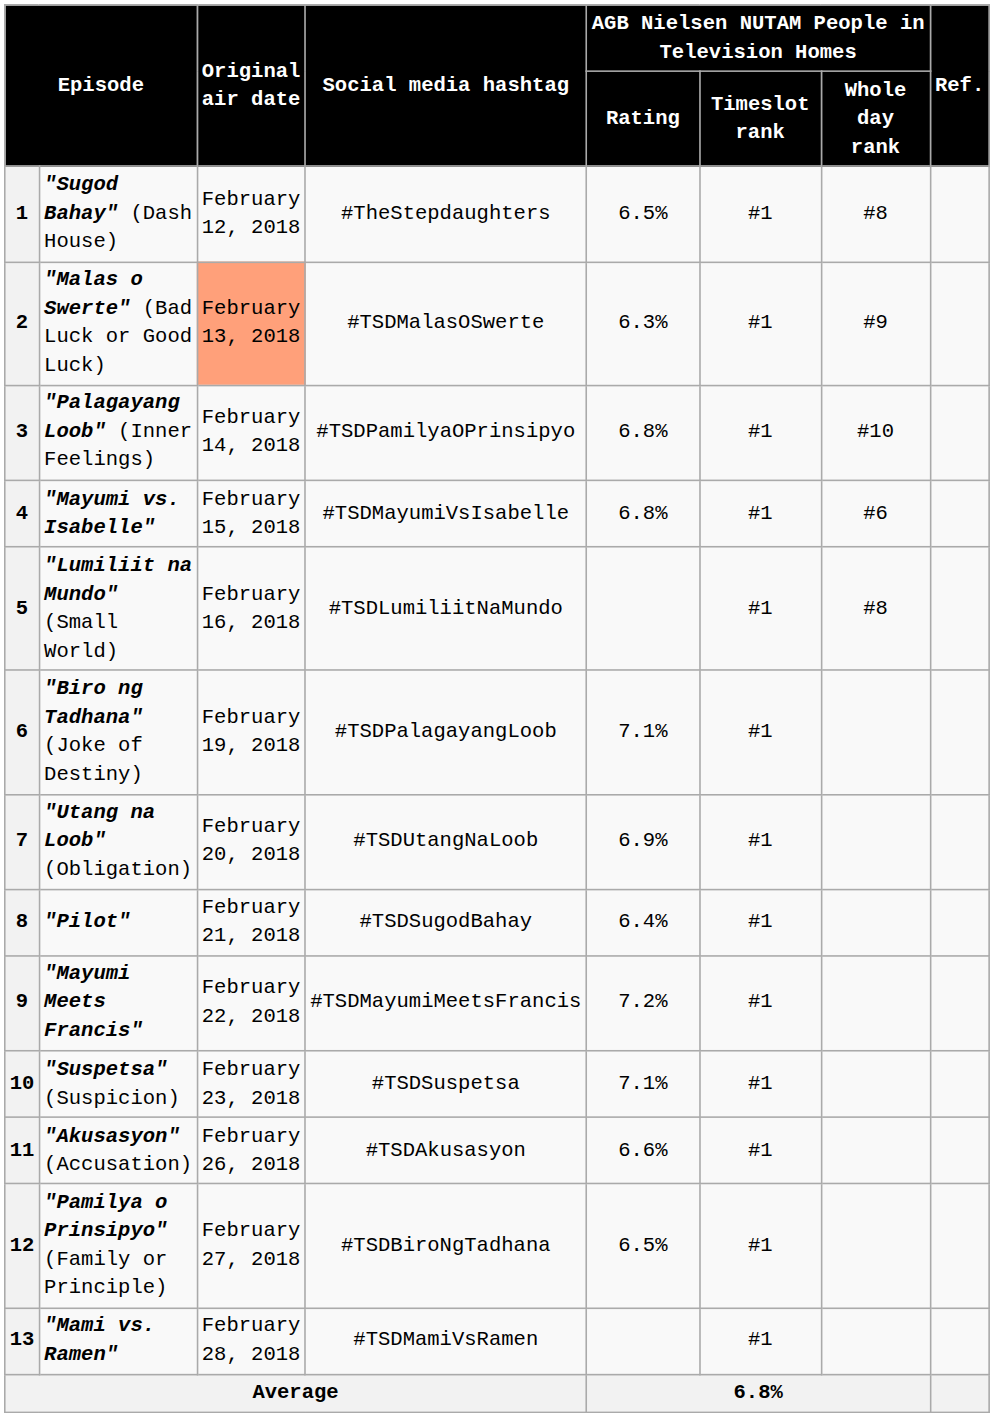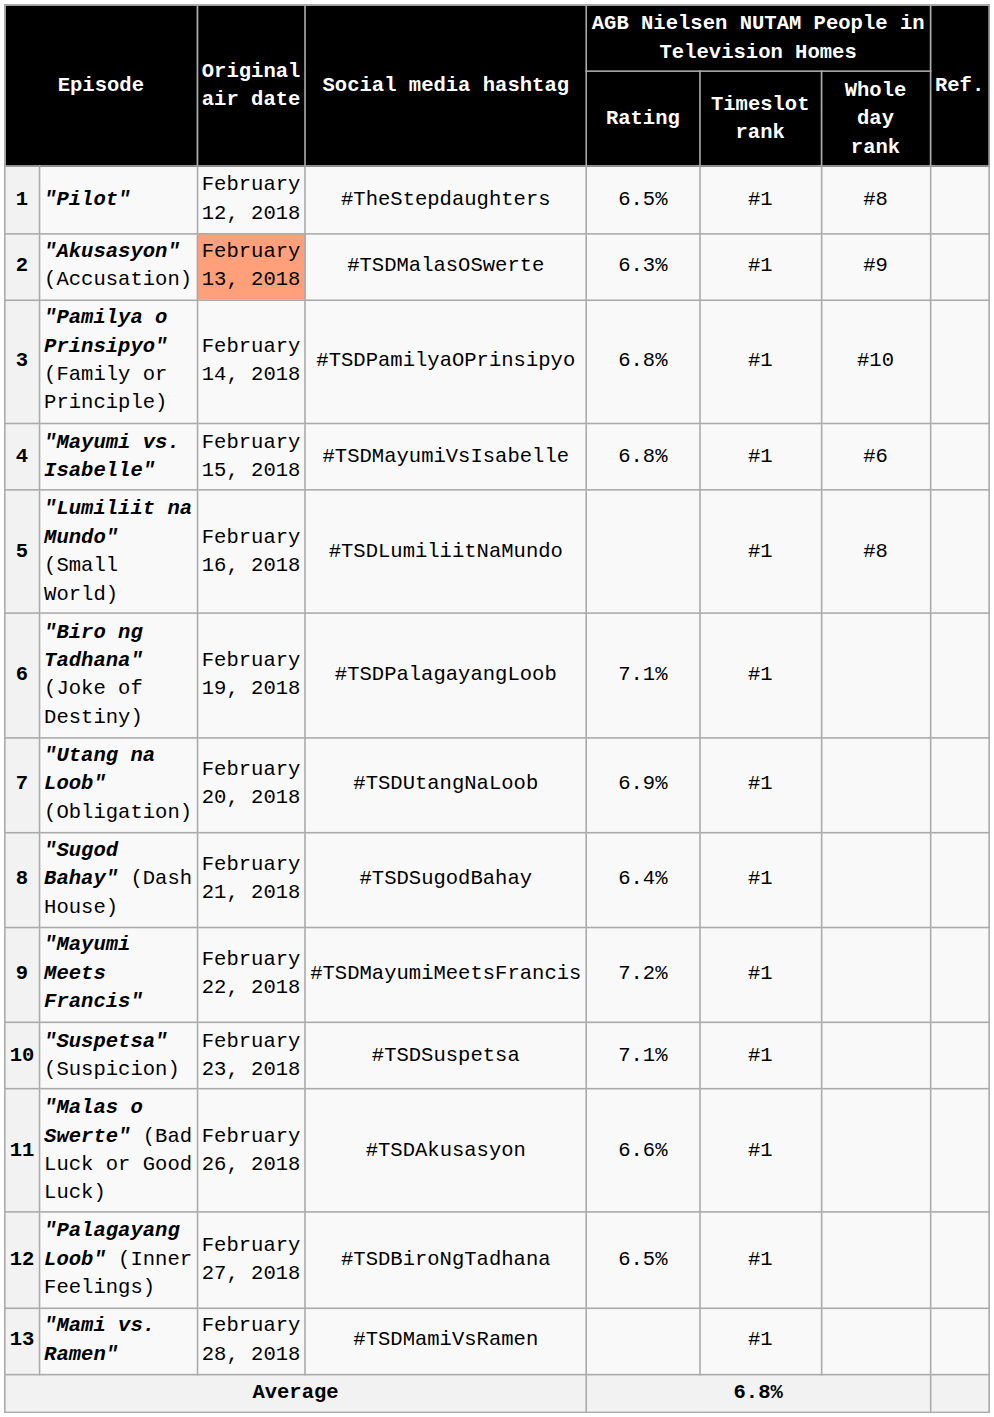(118, 213) "Sugod Bahay" (Dash House) -> (87, 199) "Pilot"
(118, 323) "Malas o Swerte" (Bad Luck or Good Luck) -> (118, 266) "Akusasyon" (Accusation)
(118, 432) "Palagayang Loob" (Inner Feelings) -> (106, 361) "Pamilya o Prinsipyo" (Family or Principle)
(87, 922) "Pilot" -> (118, 879) "Sugod Bahay" (Dash House)
(118, 1150) "Akusasyon" (Accusation) -> (118, 1150) "Malas o Swerte" (Bad Luck or Good Luck)
(106, 1245) "Pamilya o Prinsipyo" (Family or Principle) -> (118, 1259) "Palagayang Loob" (Inner Feelings)
